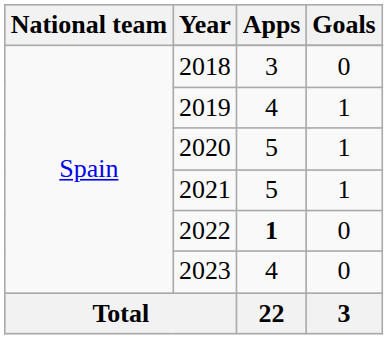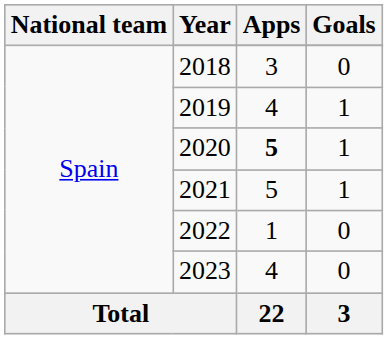(272, 148) normal -> (272, 148) bold
(272, 230) bold -> (272, 230) normal
